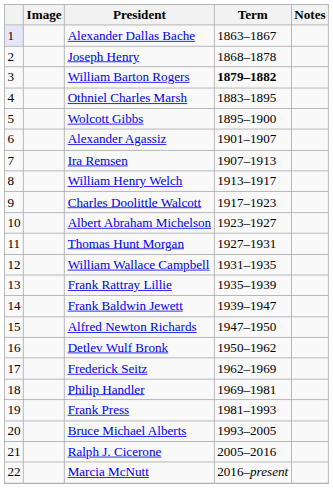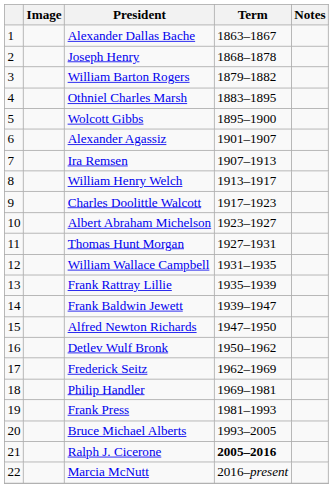(11, 35) lavender background -> (11, 35) no background
(247, 77) bold -> (247, 77) normal
(247, 451) normal -> (247, 451) bold
